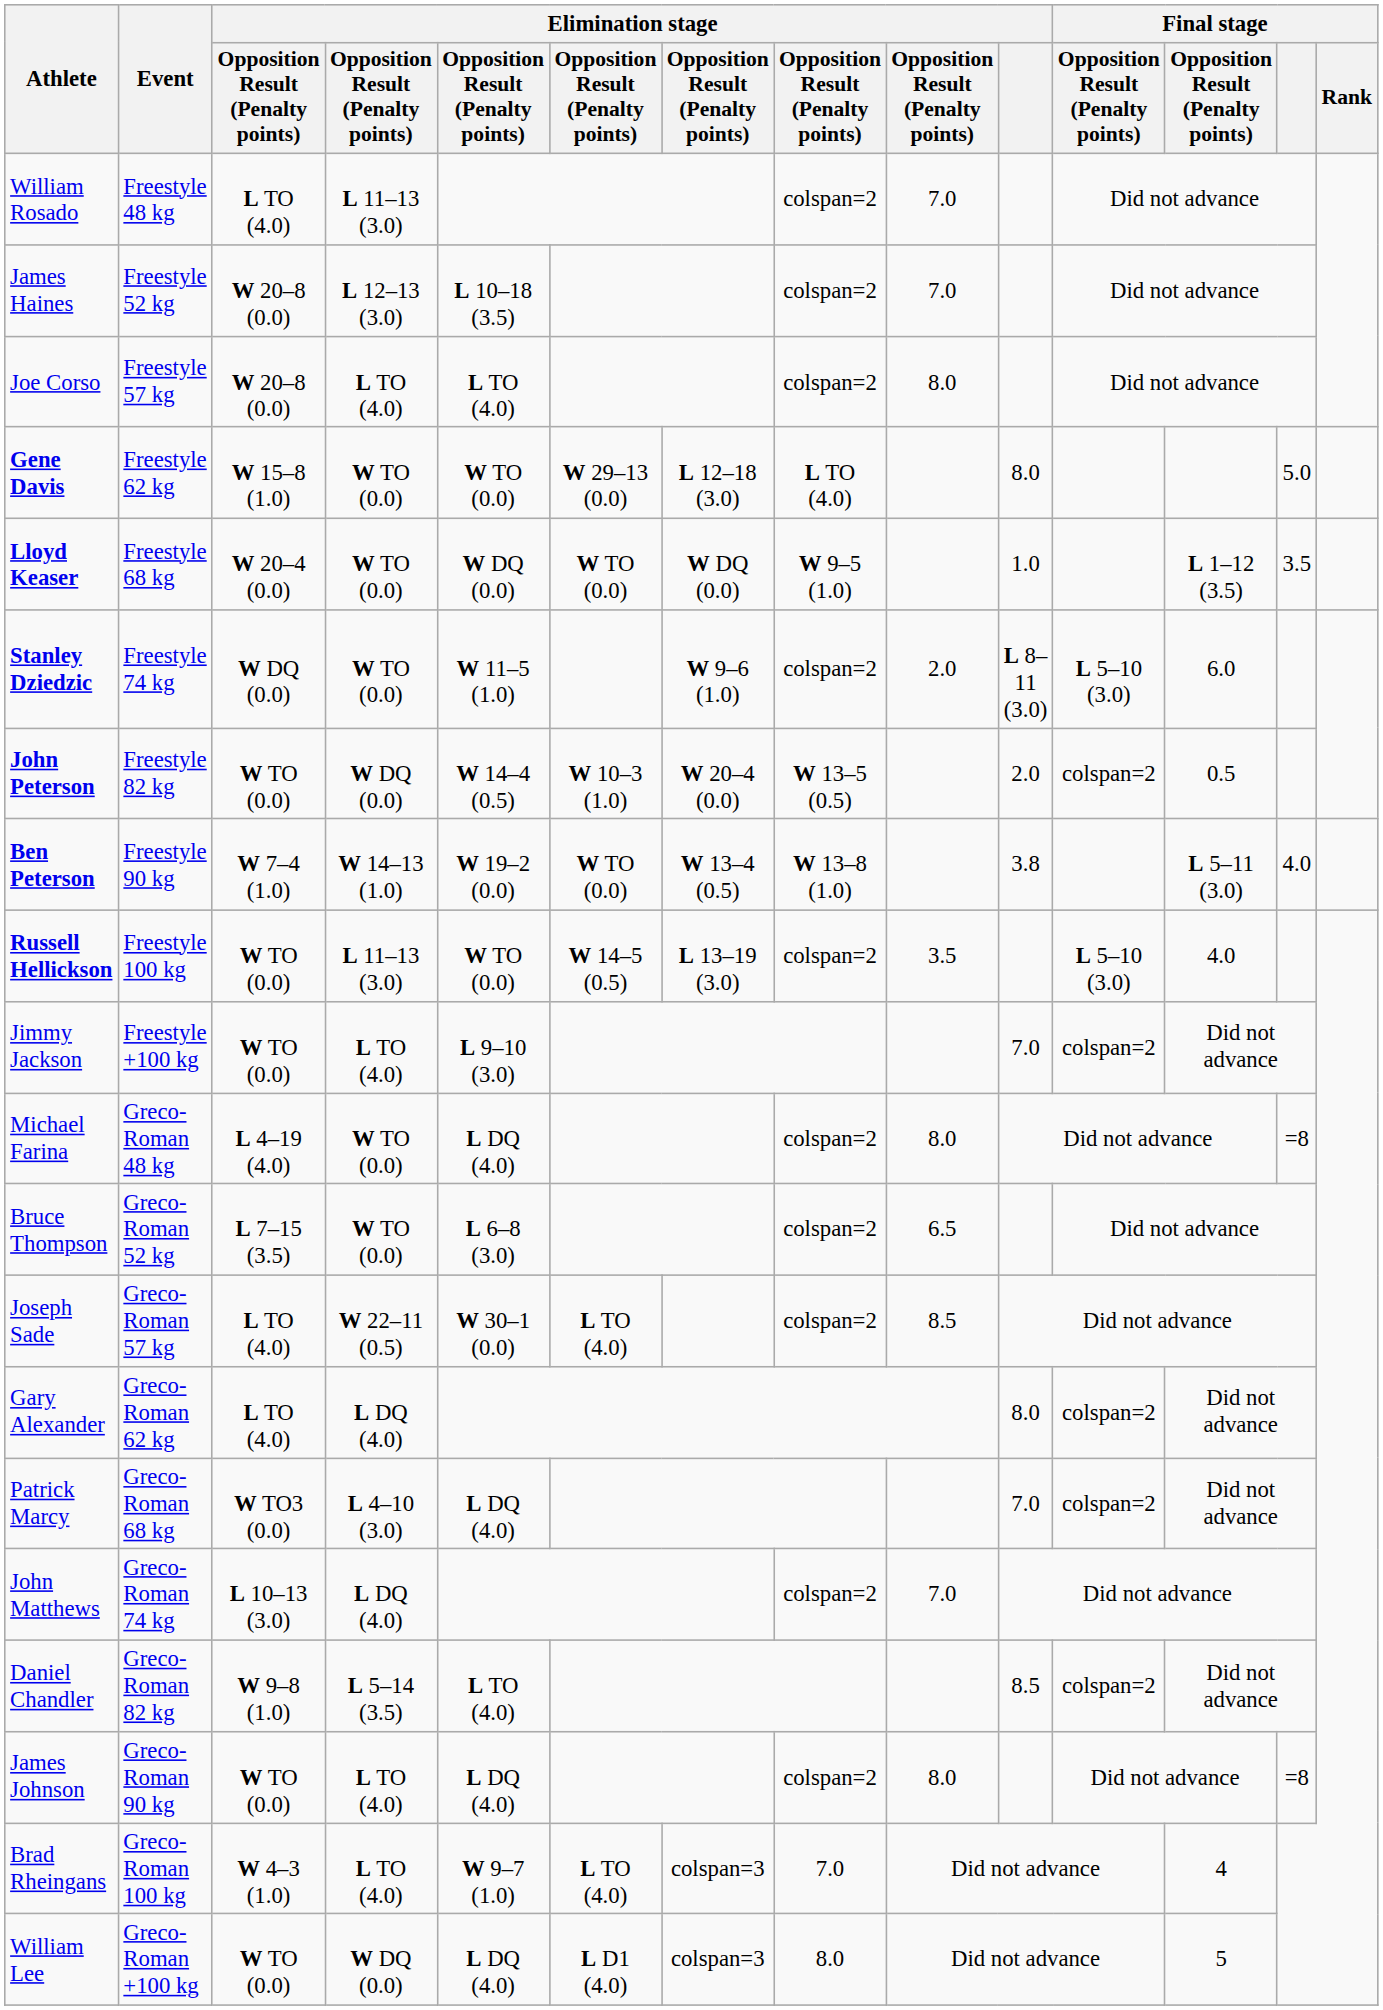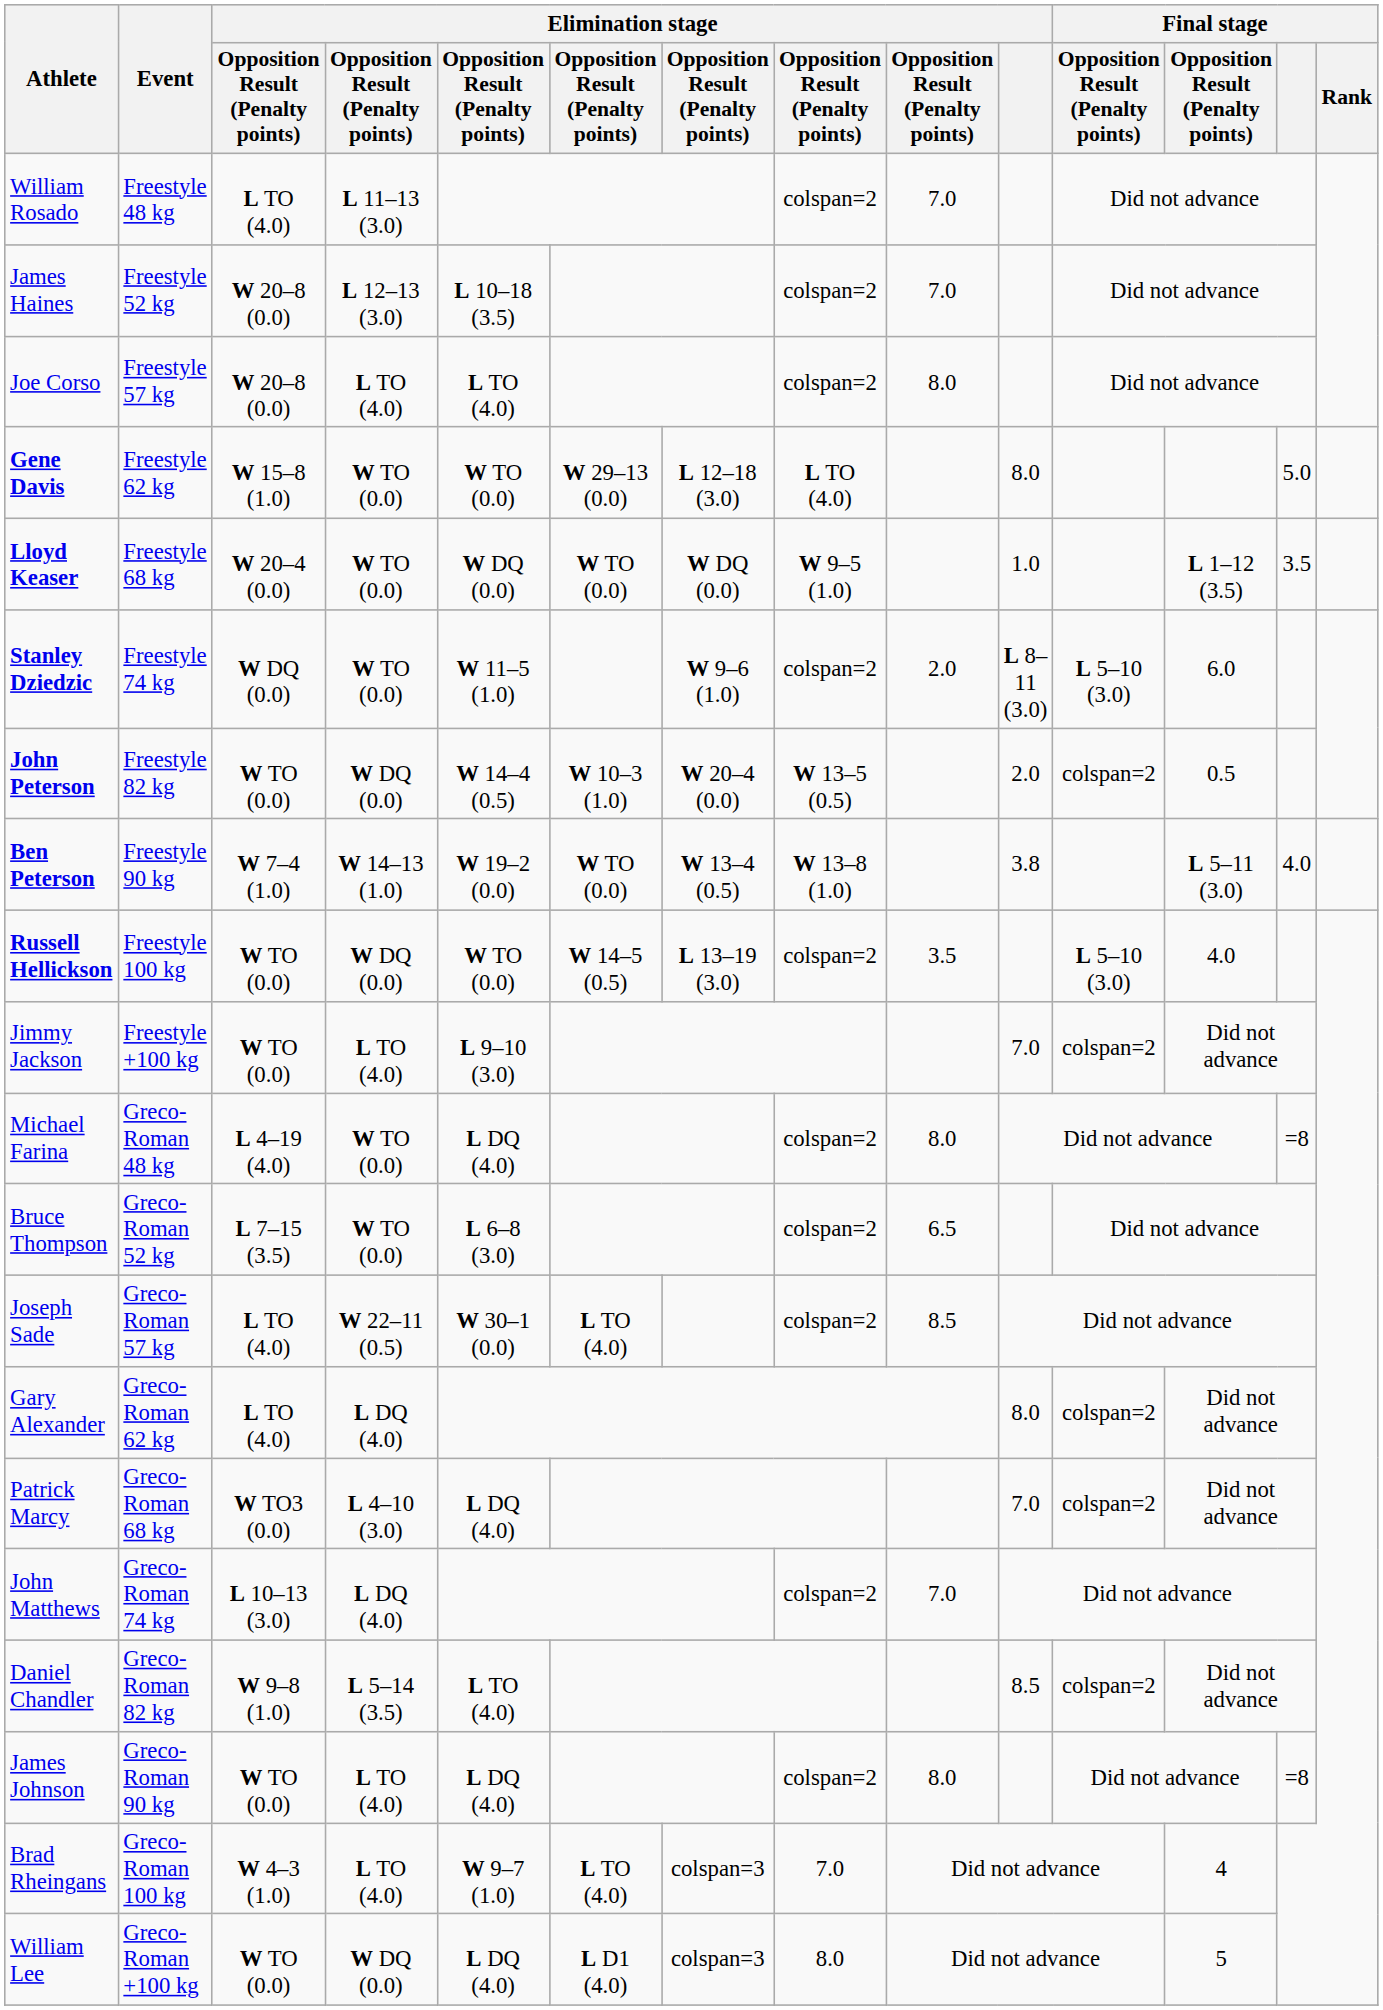(381, 969) L 11–13 (3.0) -> (381, 969) W DQ (0.0)
